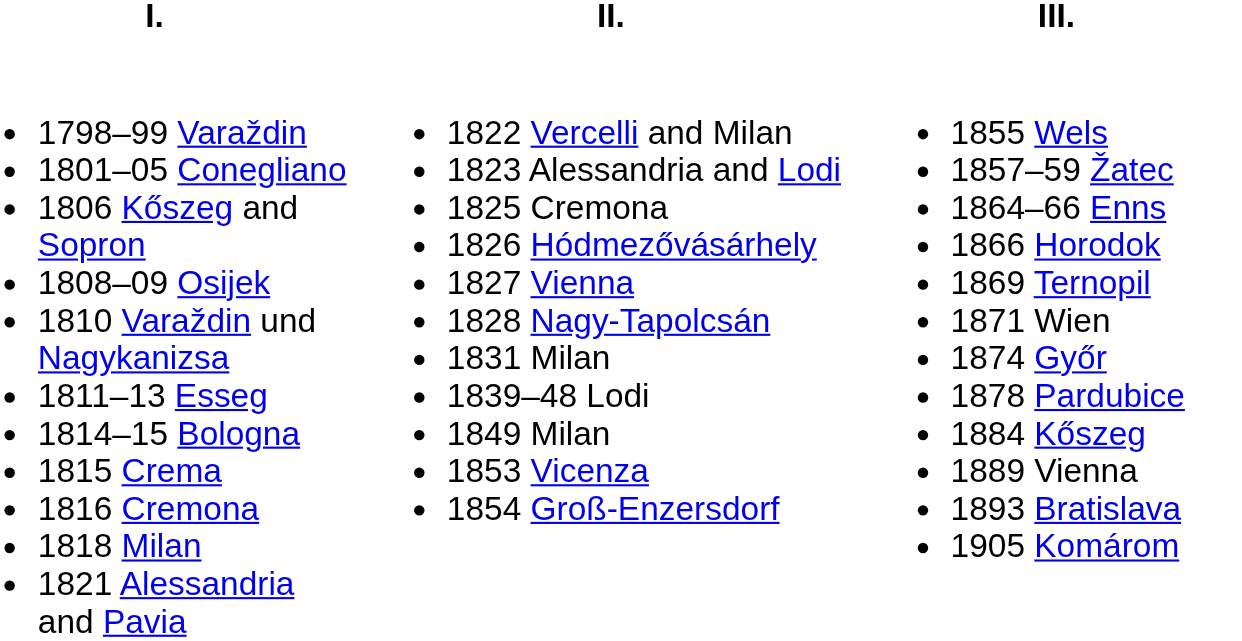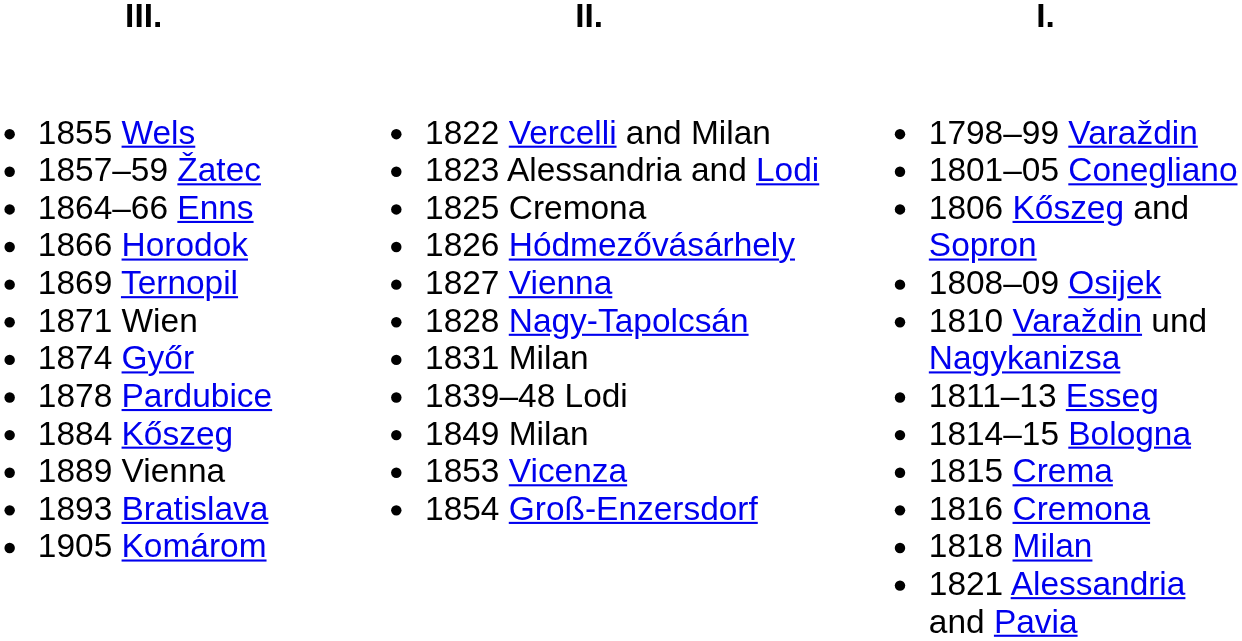columns swapped: (155, 15) <-> (1056, 15)
